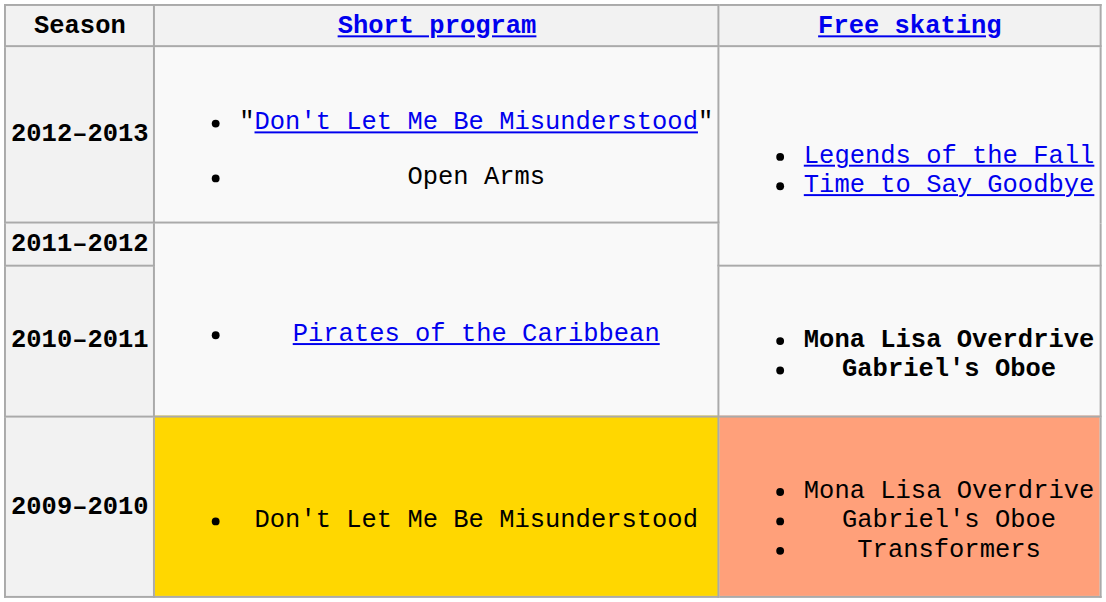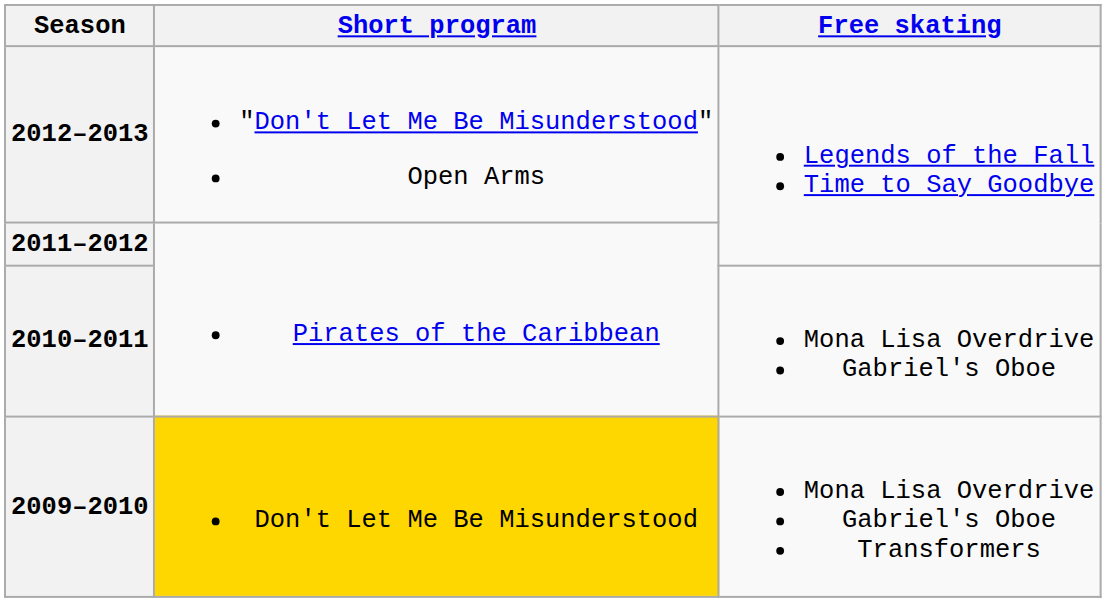(910, 355) bold -> (910, 355) normal
(910, 521) lightsalmon background -> (910, 521) no background
